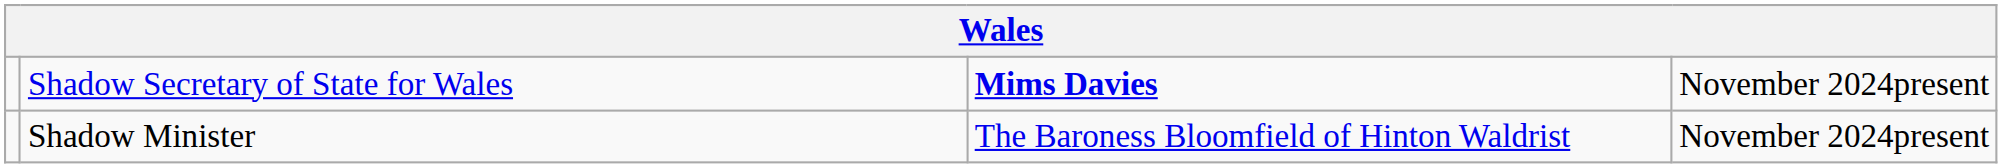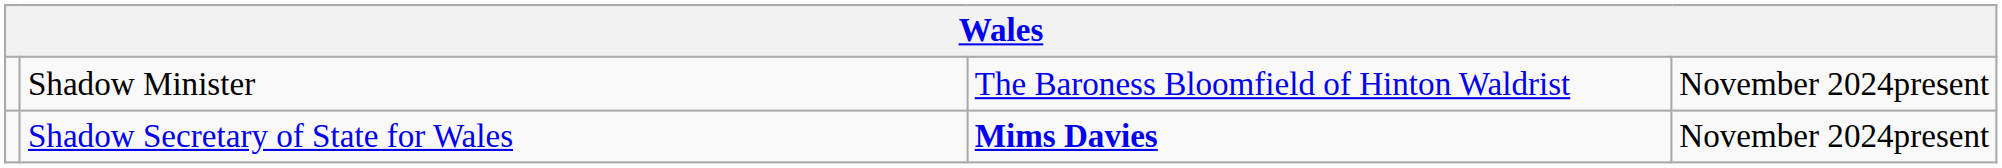rows swapped: (270, 83) <-> (142, 135)
